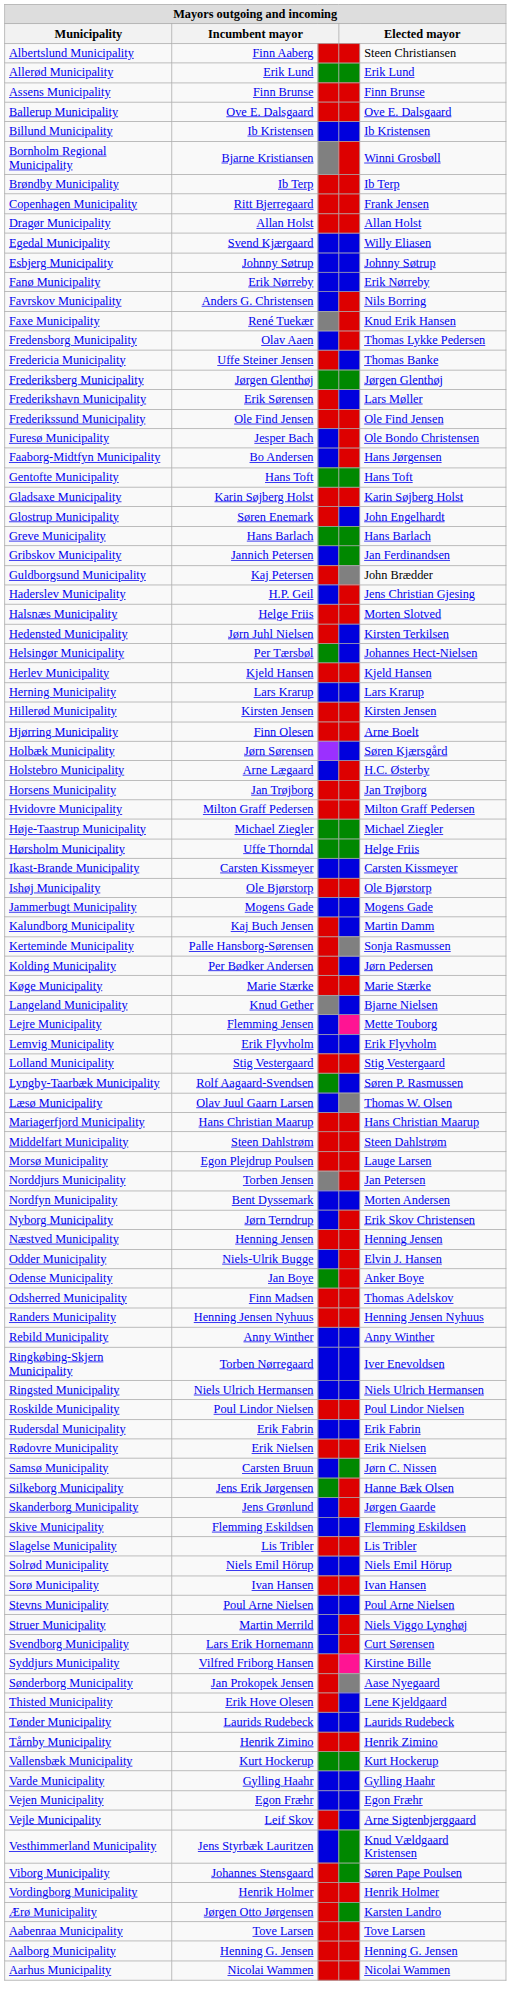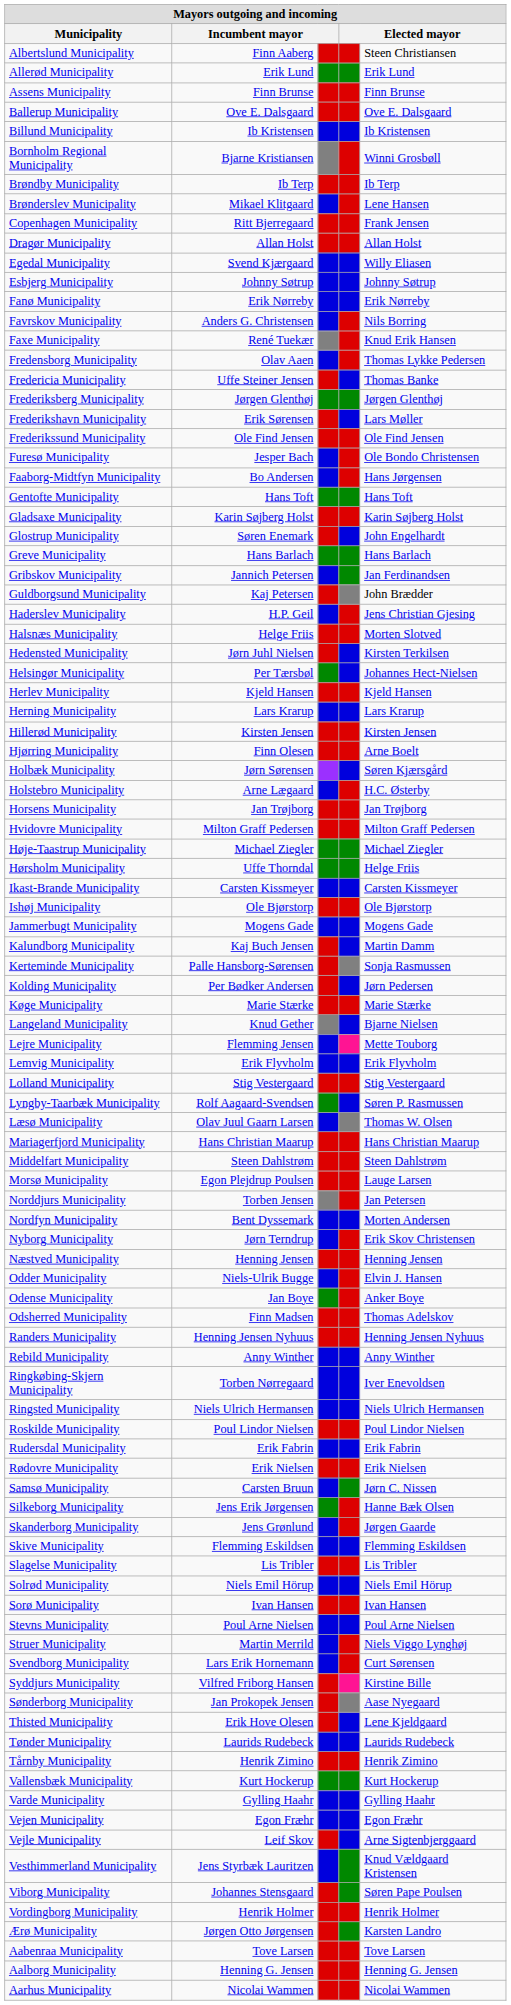+ row: (72, 203)
